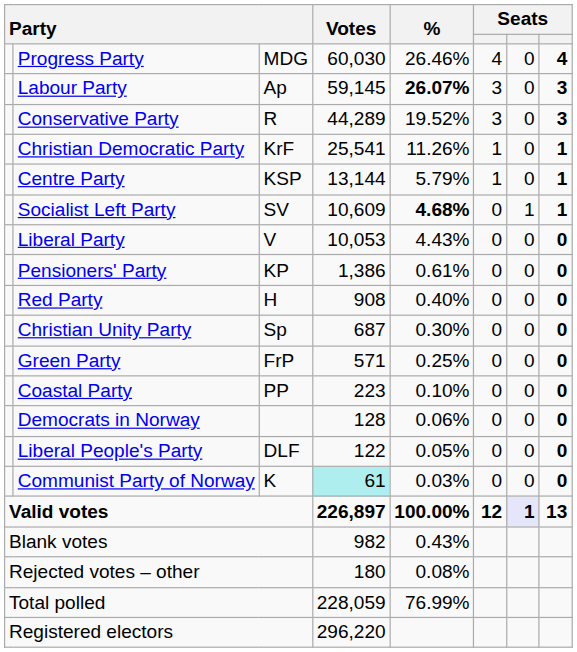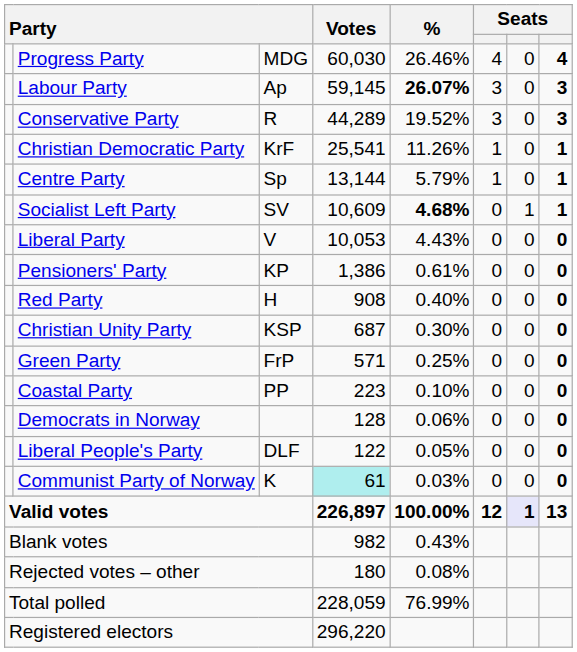(283, 179) KSP -> (275, 179) Sp
(275, 330) Sp -> (283, 330) KSP
